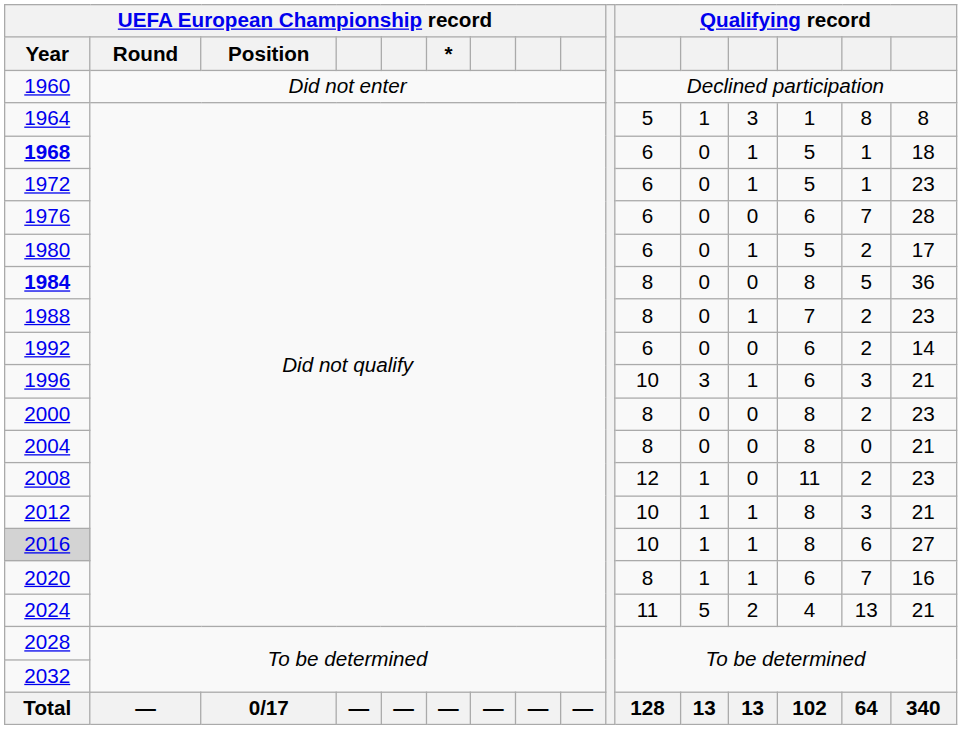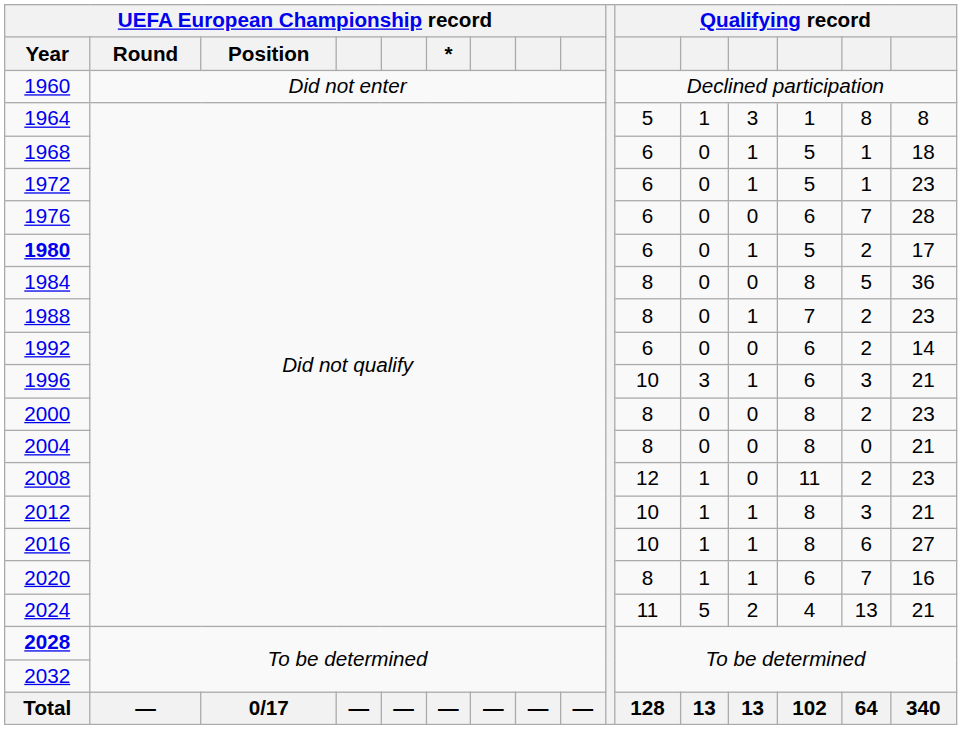(47, 151) bold -> (47, 151) normal
(47, 250) normal -> (47, 250) bold
(47, 282) bold -> (47, 282) normal
(47, 544) lightgrey background -> (47, 544) no background
(47, 642) normal -> (47, 642) bold
